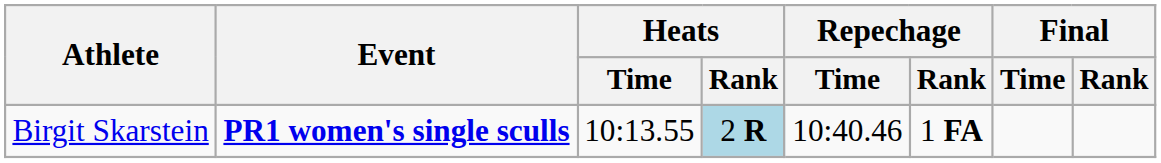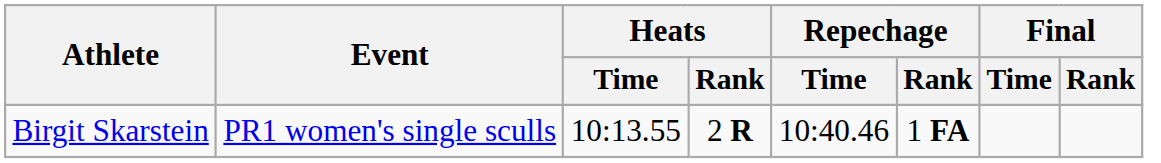(396, 130) bold -> (390, 130) normal
(743, 130) lightblue background -> (730, 130) no background
